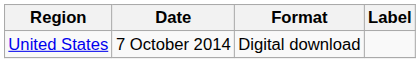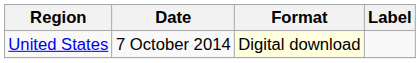(299, 44) no background -> (299, 44) lightyellow background
